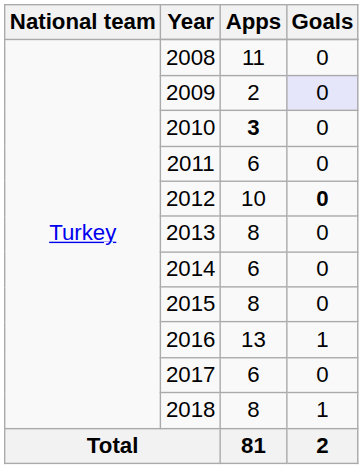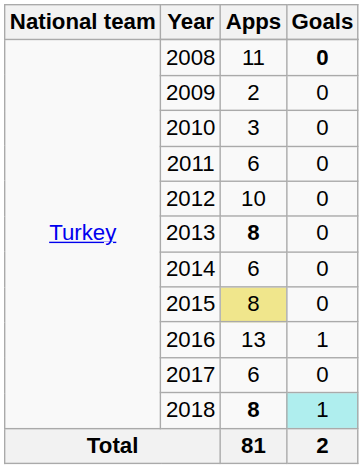(322, 57) normal -> (322, 57) bold
(322, 92) lavender background -> (322, 92) no background
(253, 127) bold -> (253, 127) normal
(322, 198) bold -> (322, 198) normal
(253, 233) normal -> (253, 233) bold
(253, 304) no background -> (253, 304) khaki background
(253, 410) normal -> (253, 410) bold
(322, 410) no background -> (322, 410) paleturquoise background
